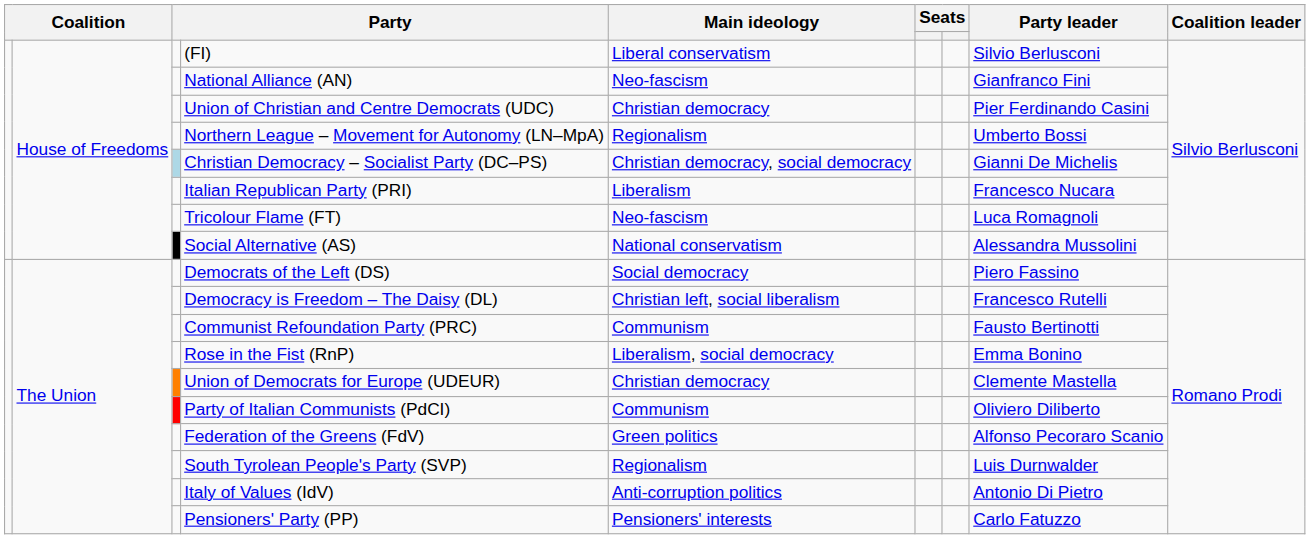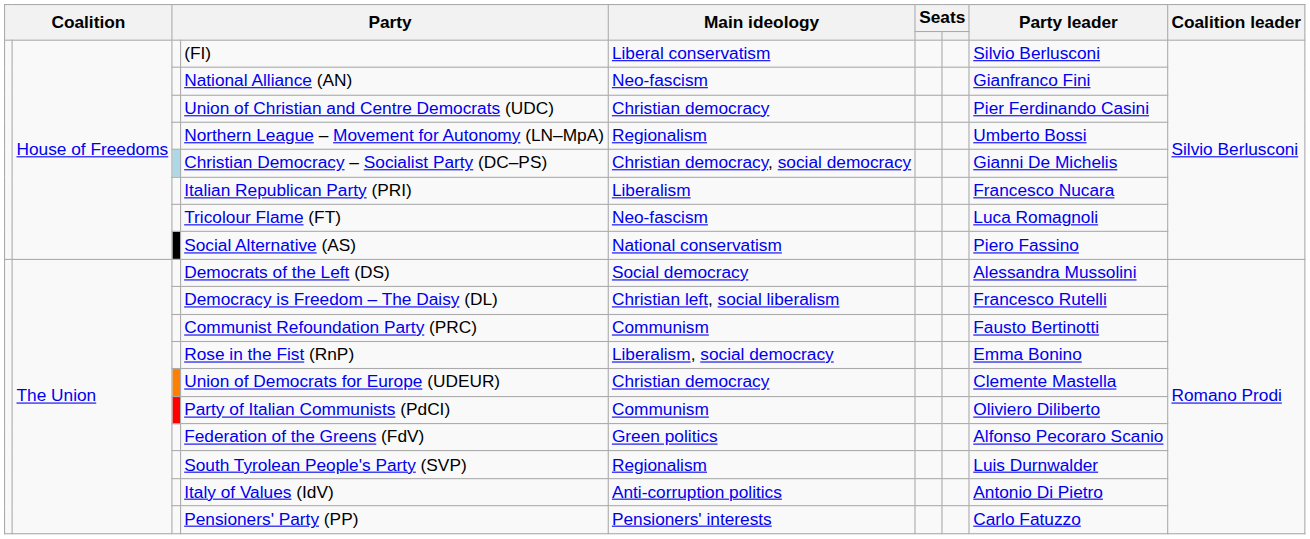(1055, 245) Alessandra Mussolini -> (1026, 245) Piero Fassino
(1026, 272) Piero Fassino -> (1055, 272) Alessandra Mussolini
